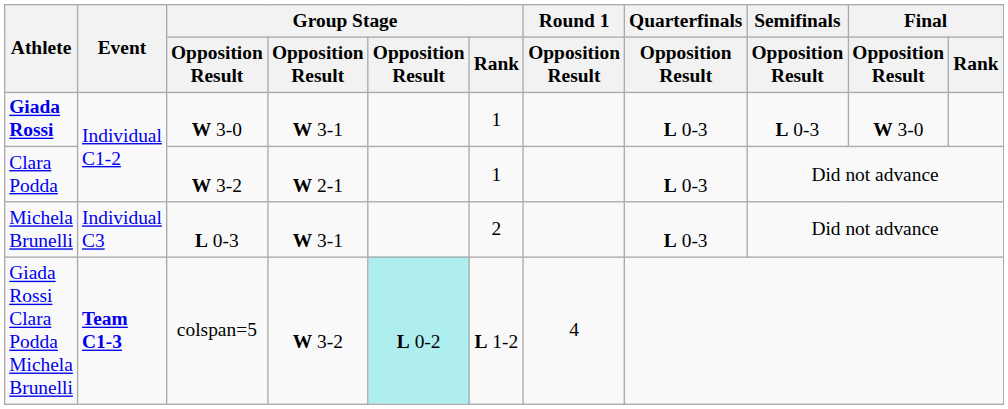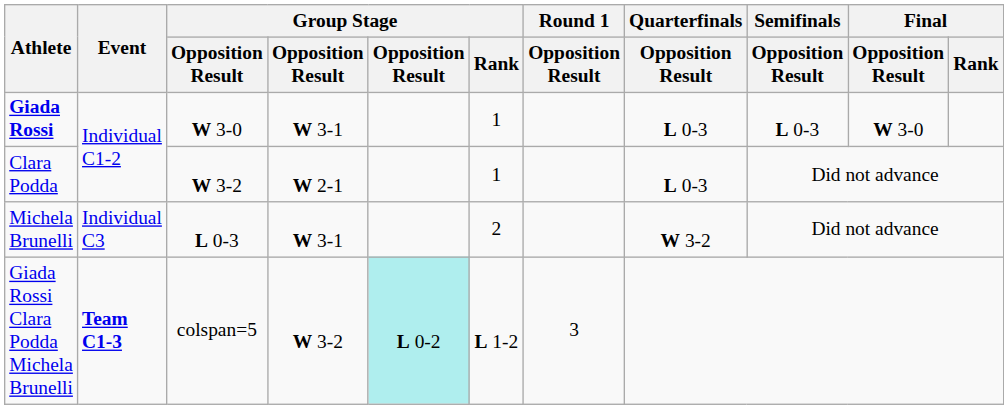(686, 240) L 0-3 -> (686, 240) W 3-2
(574, 330) 4 -> (574, 330) 3
